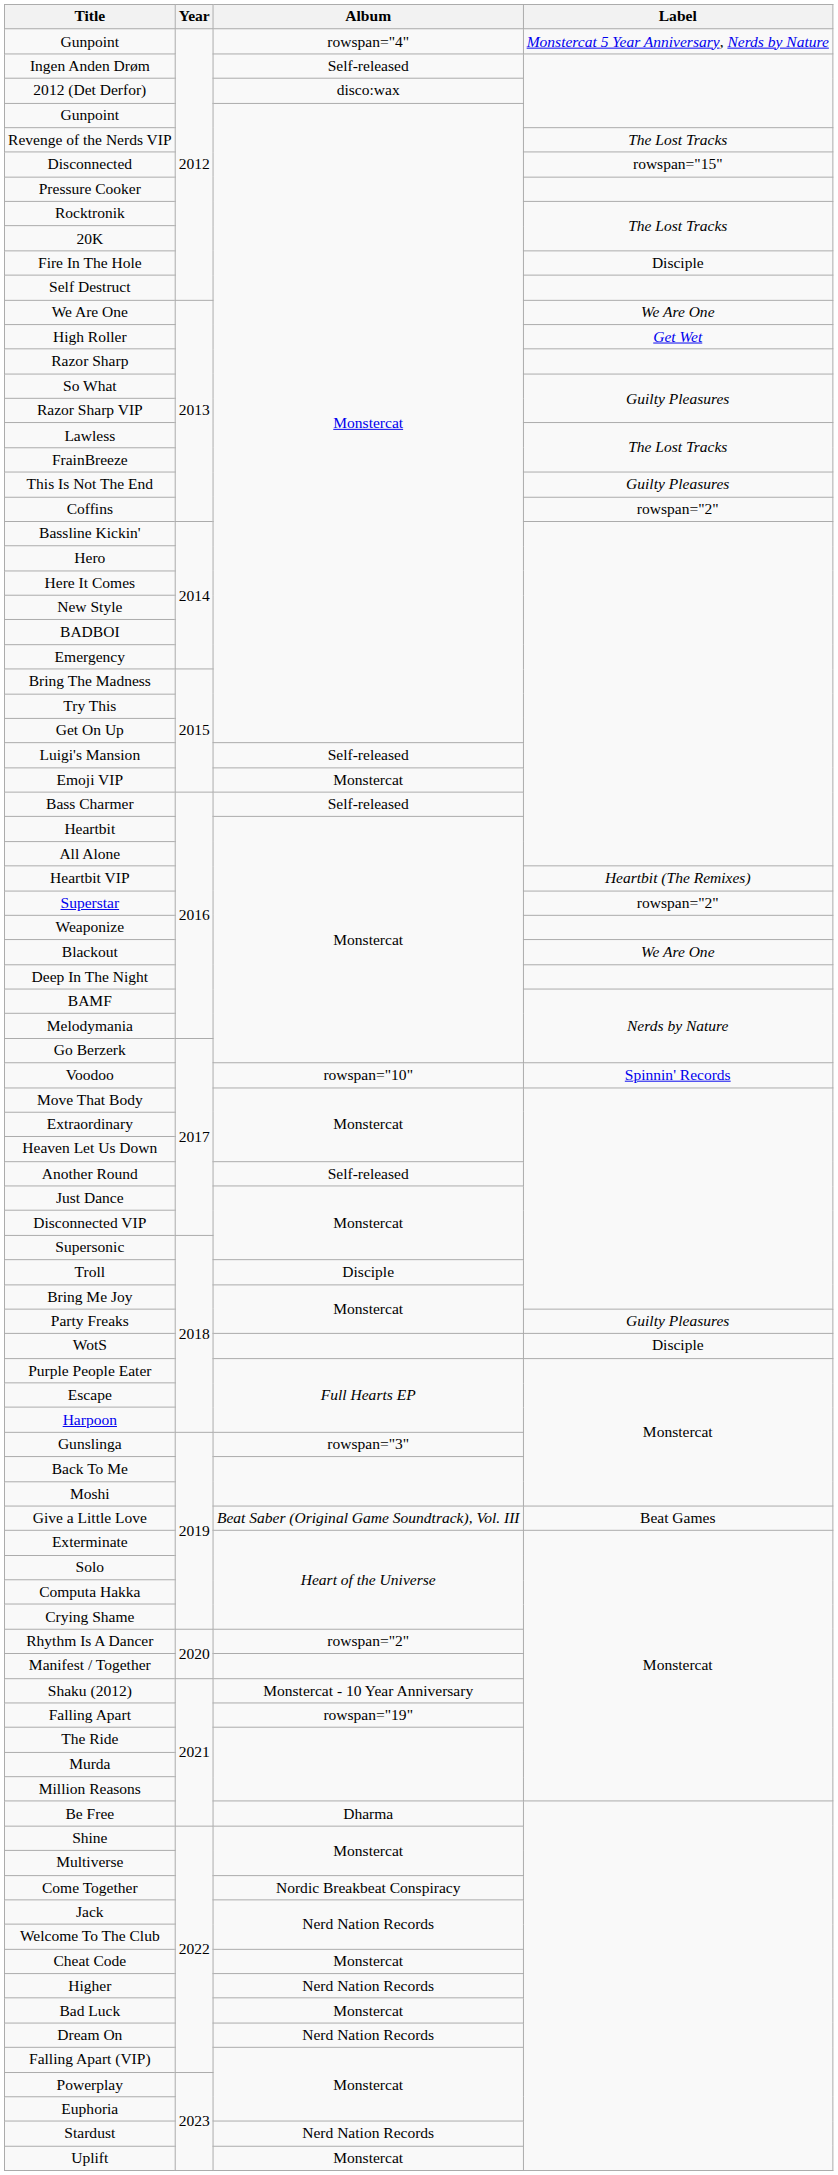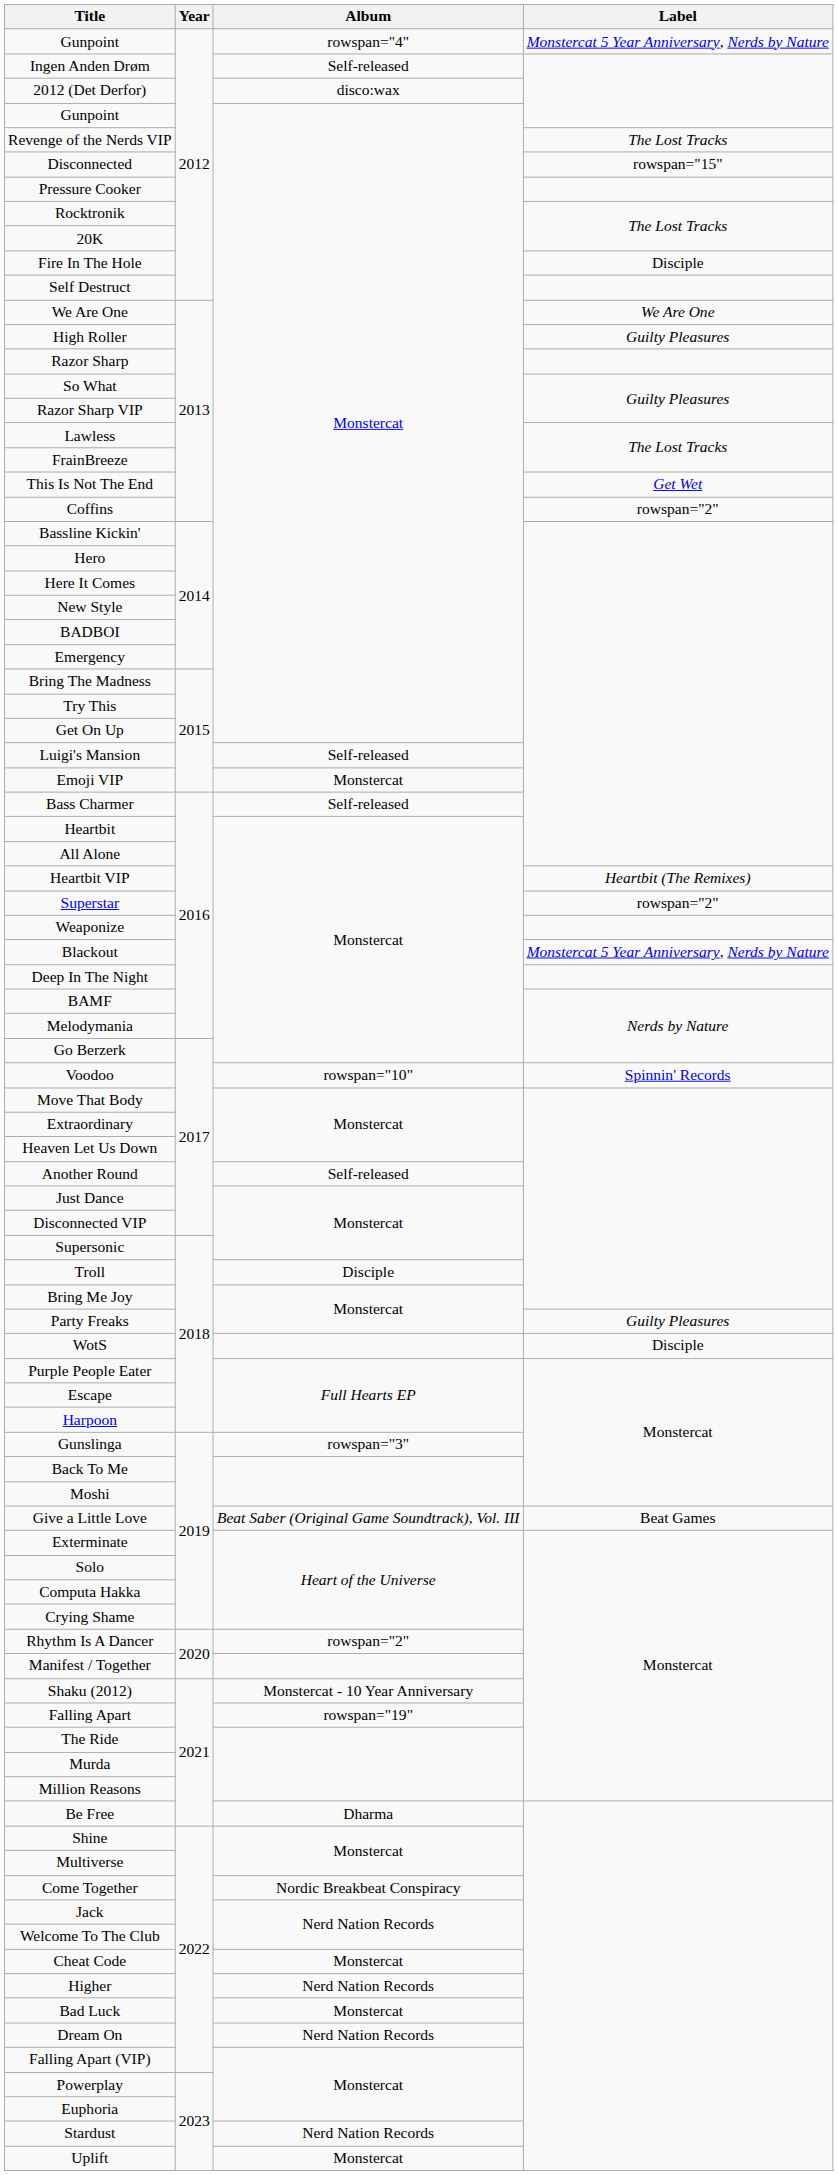(678, 336) Get Wet -> (678, 336) Guilty Pleasures
(678, 484) Guilty Pleasures -> (678, 484) Get Wet
(678, 952) We Are One -> (678, 952) Monstercat 5 Year Anniversary, Nerds by Nature
